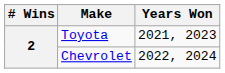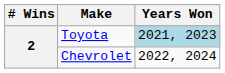(177, 37) no background -> (177, 37) lightblue background
